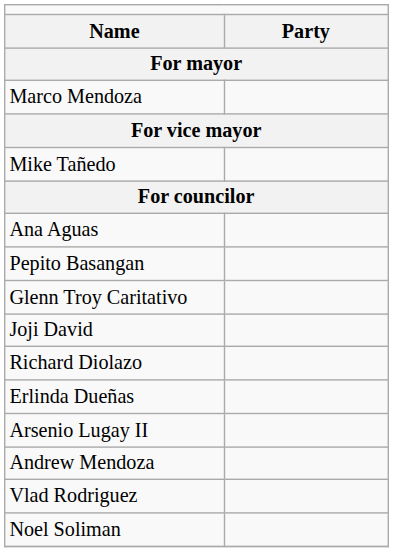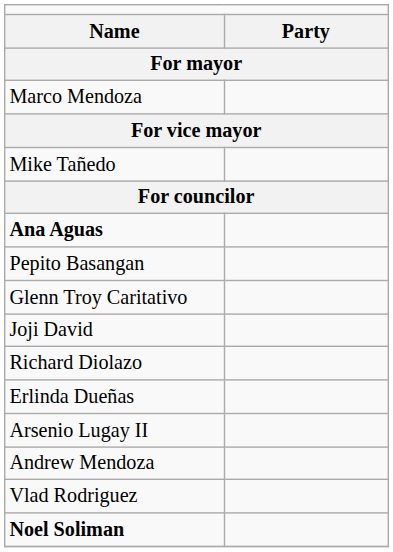(54, 230) normal -> (56, 230) bold
(65, 529) normal -> (67, 529) bold
